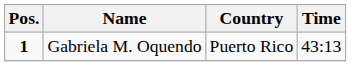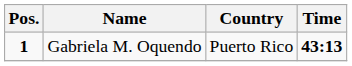(321, 46) normal -> (322, 46) bold
